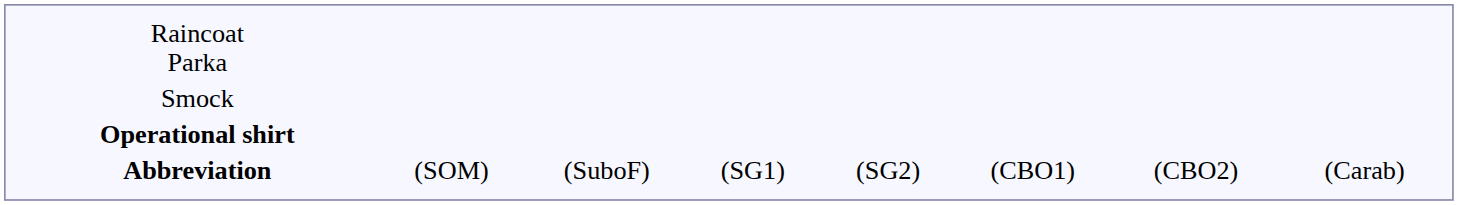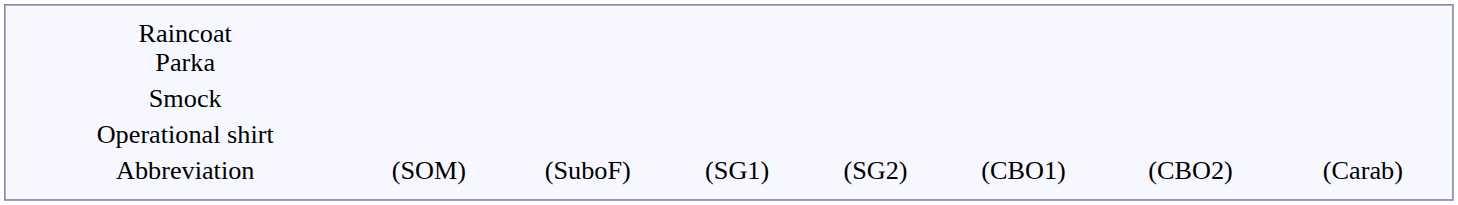(197, 134) bold -> (185, 134) normal
(197, 170) bold -> (185, 170) normal
